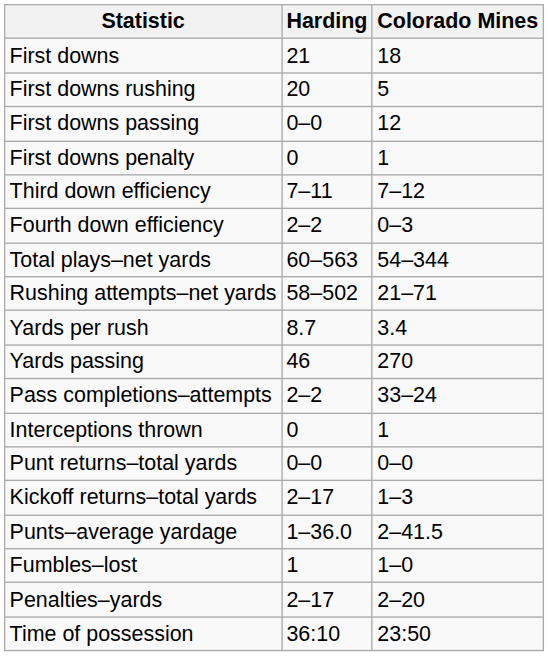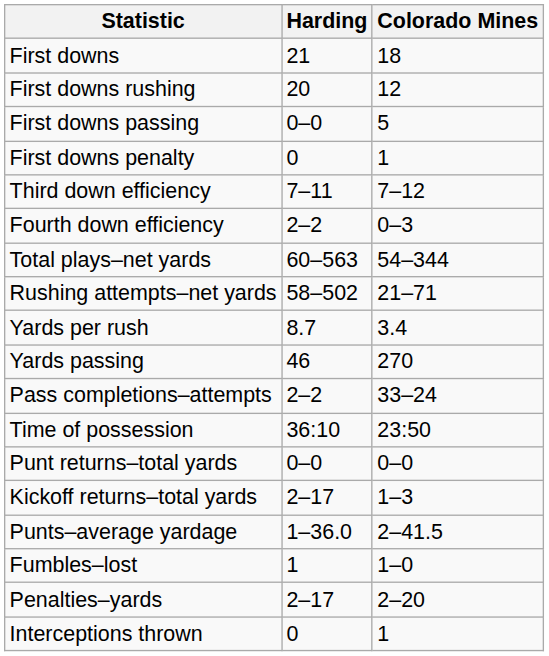(383, 89) 5 -> (389, 89) 12
(389, 123) 12 -> (383, 123) 5
rows swapped: (106, 429) <-> (102, 633)
